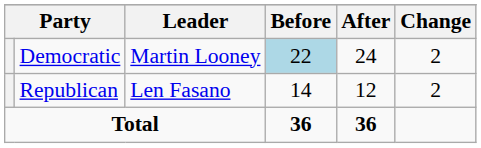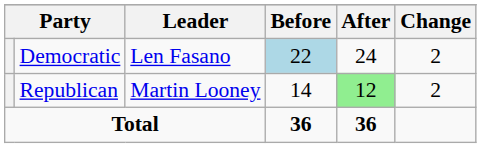(195, 55) Martin Looney -> (180, 55) Len Fasano
(180, 90) Len Fasano -> (195, 90) Martin Looney
(366, 90) no background -> (366, 90) lightgreen background
